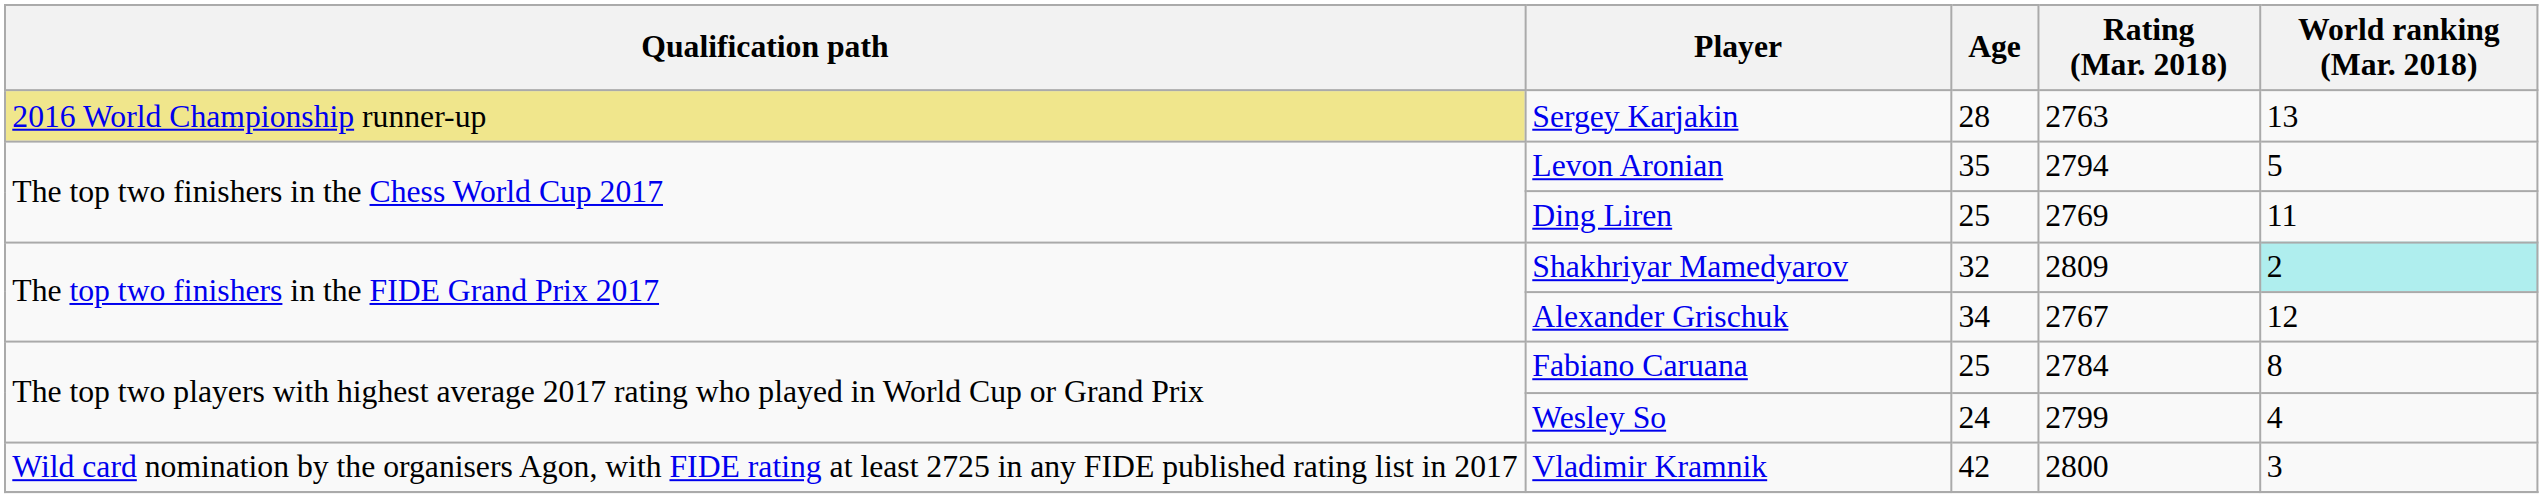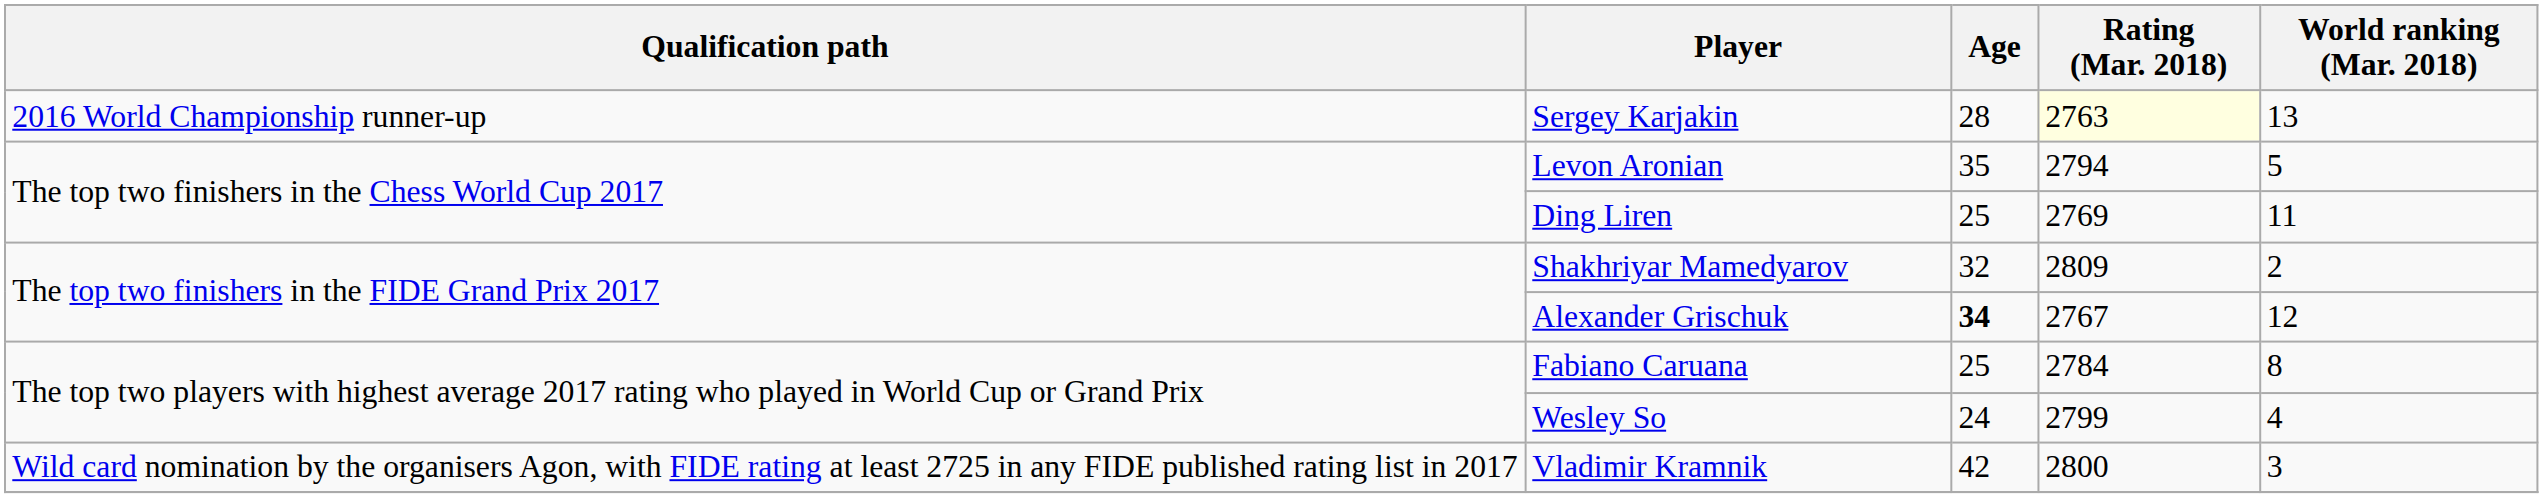(249, 115) khaki background -> (249, 115) no background
(2077, 115) no background -> (2077, 115) lightyellow background
(2275, 266) paleturquoise background -> (2275, 266) no background
(1974, 316) normal -> (1974, 316) bold
